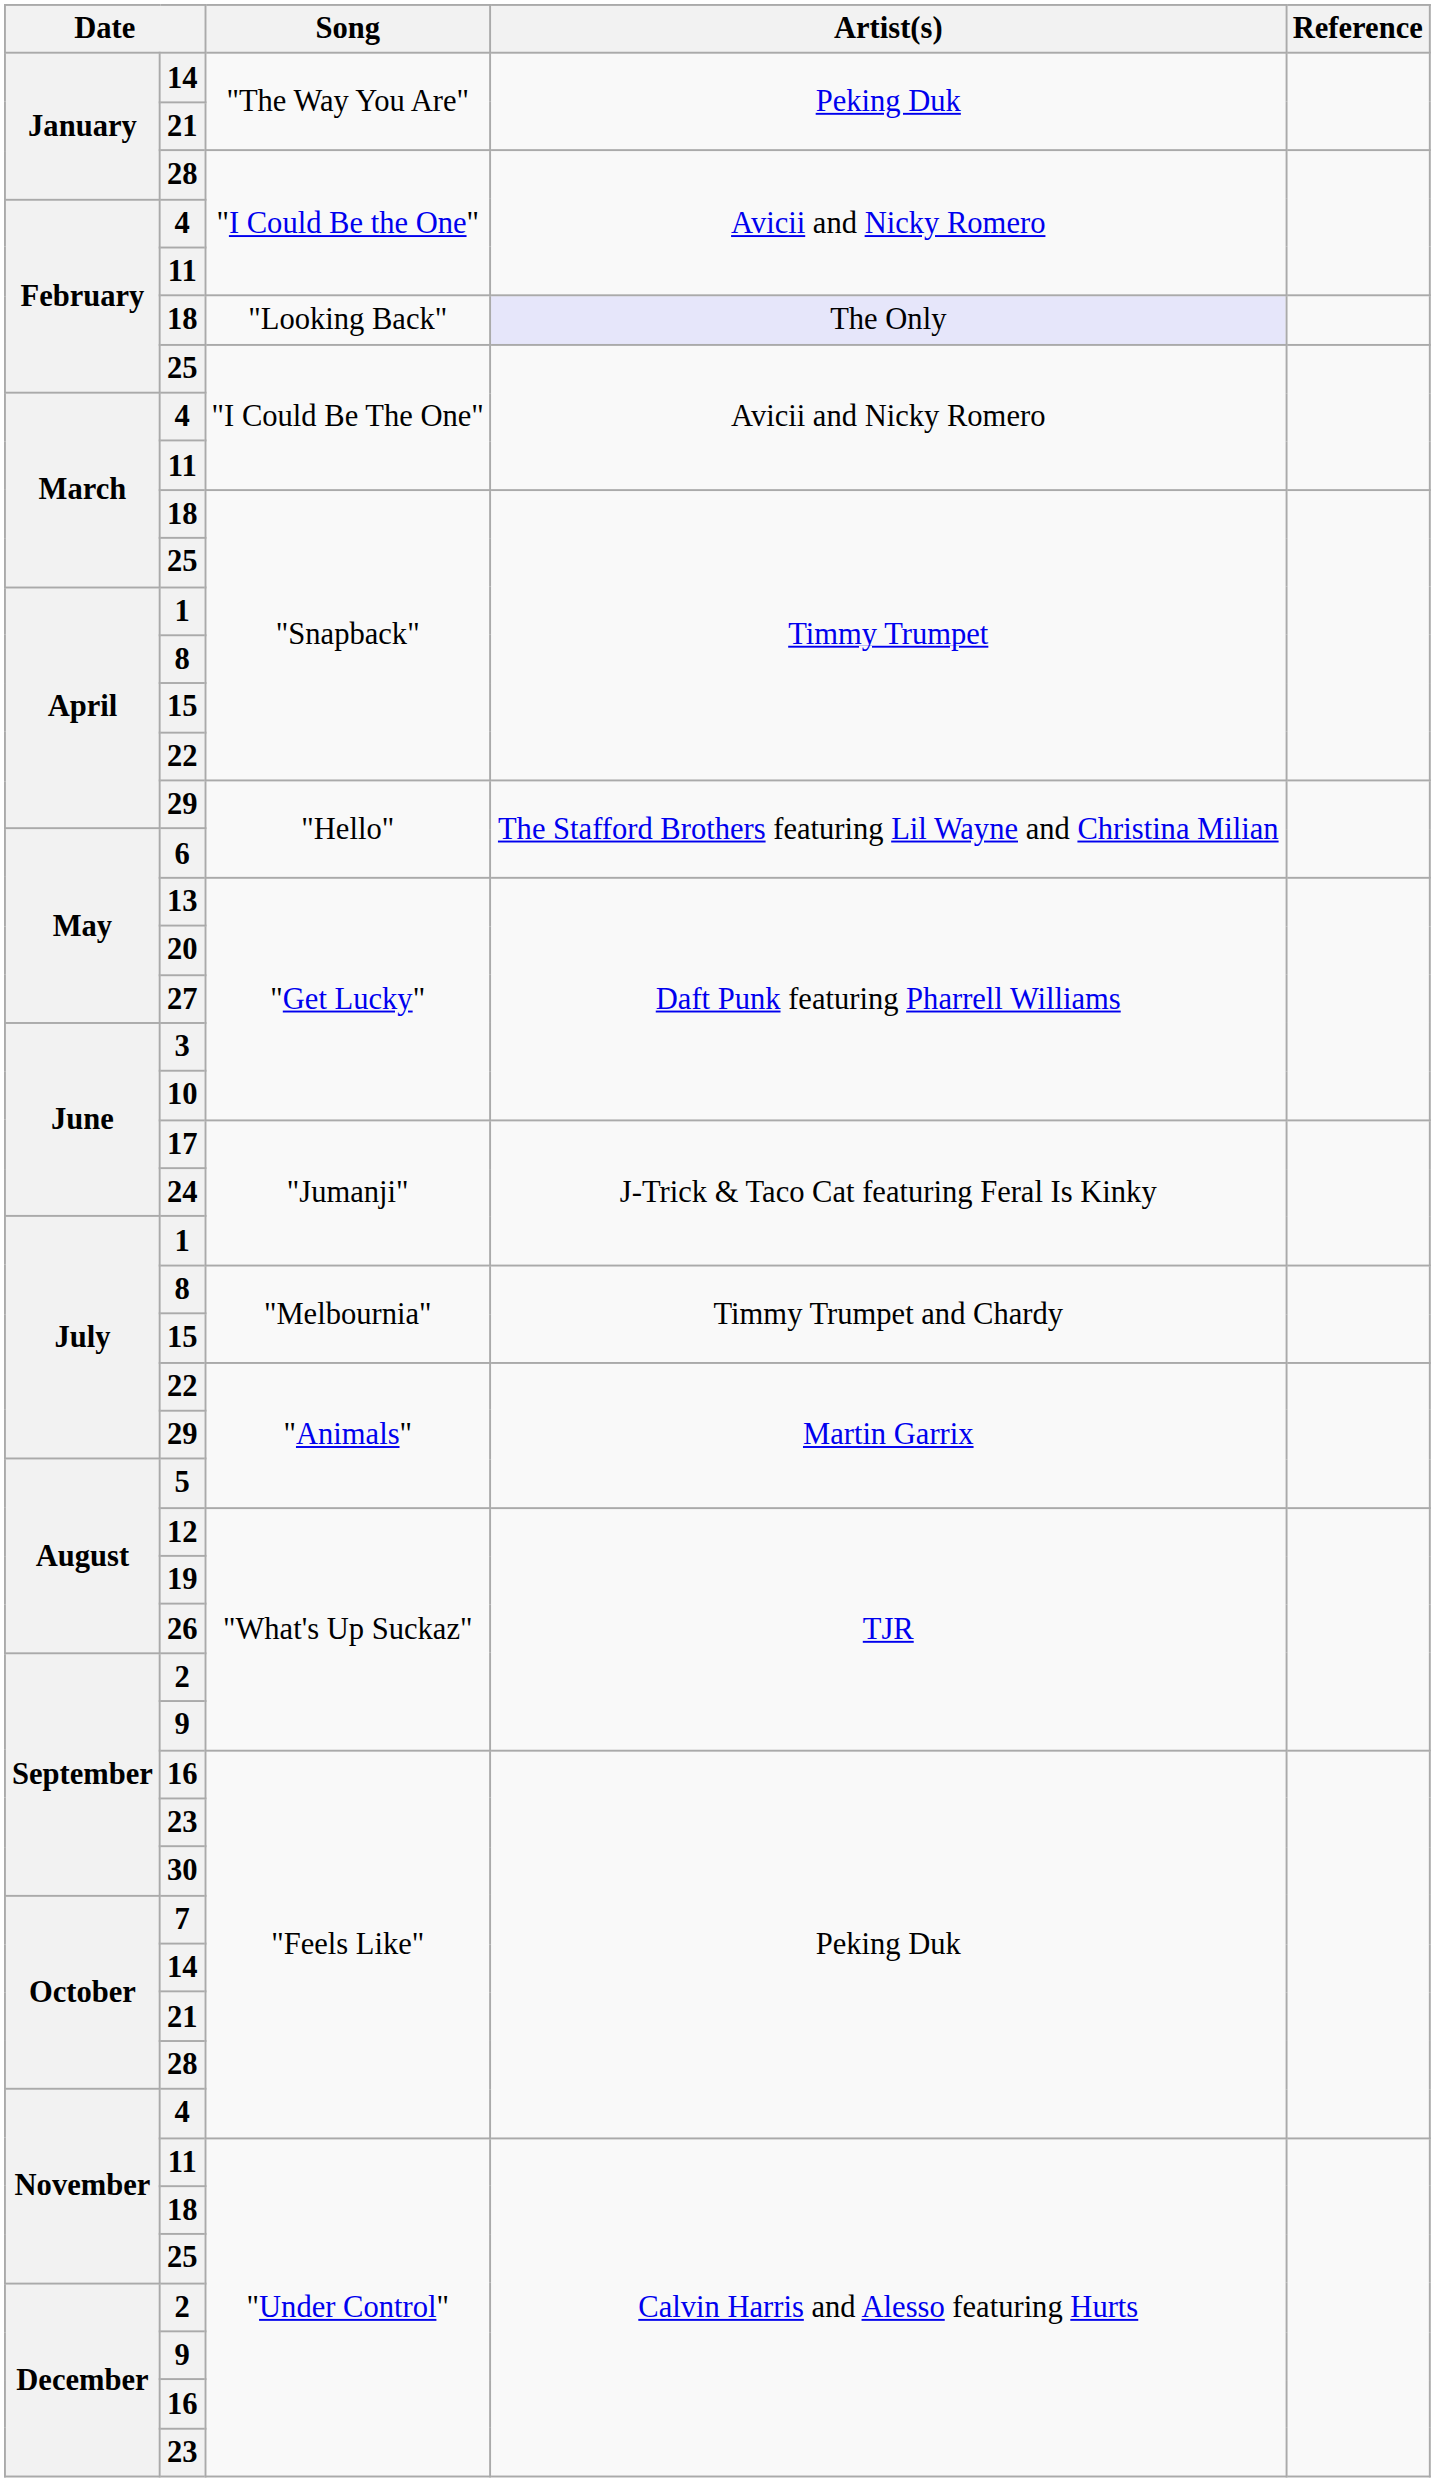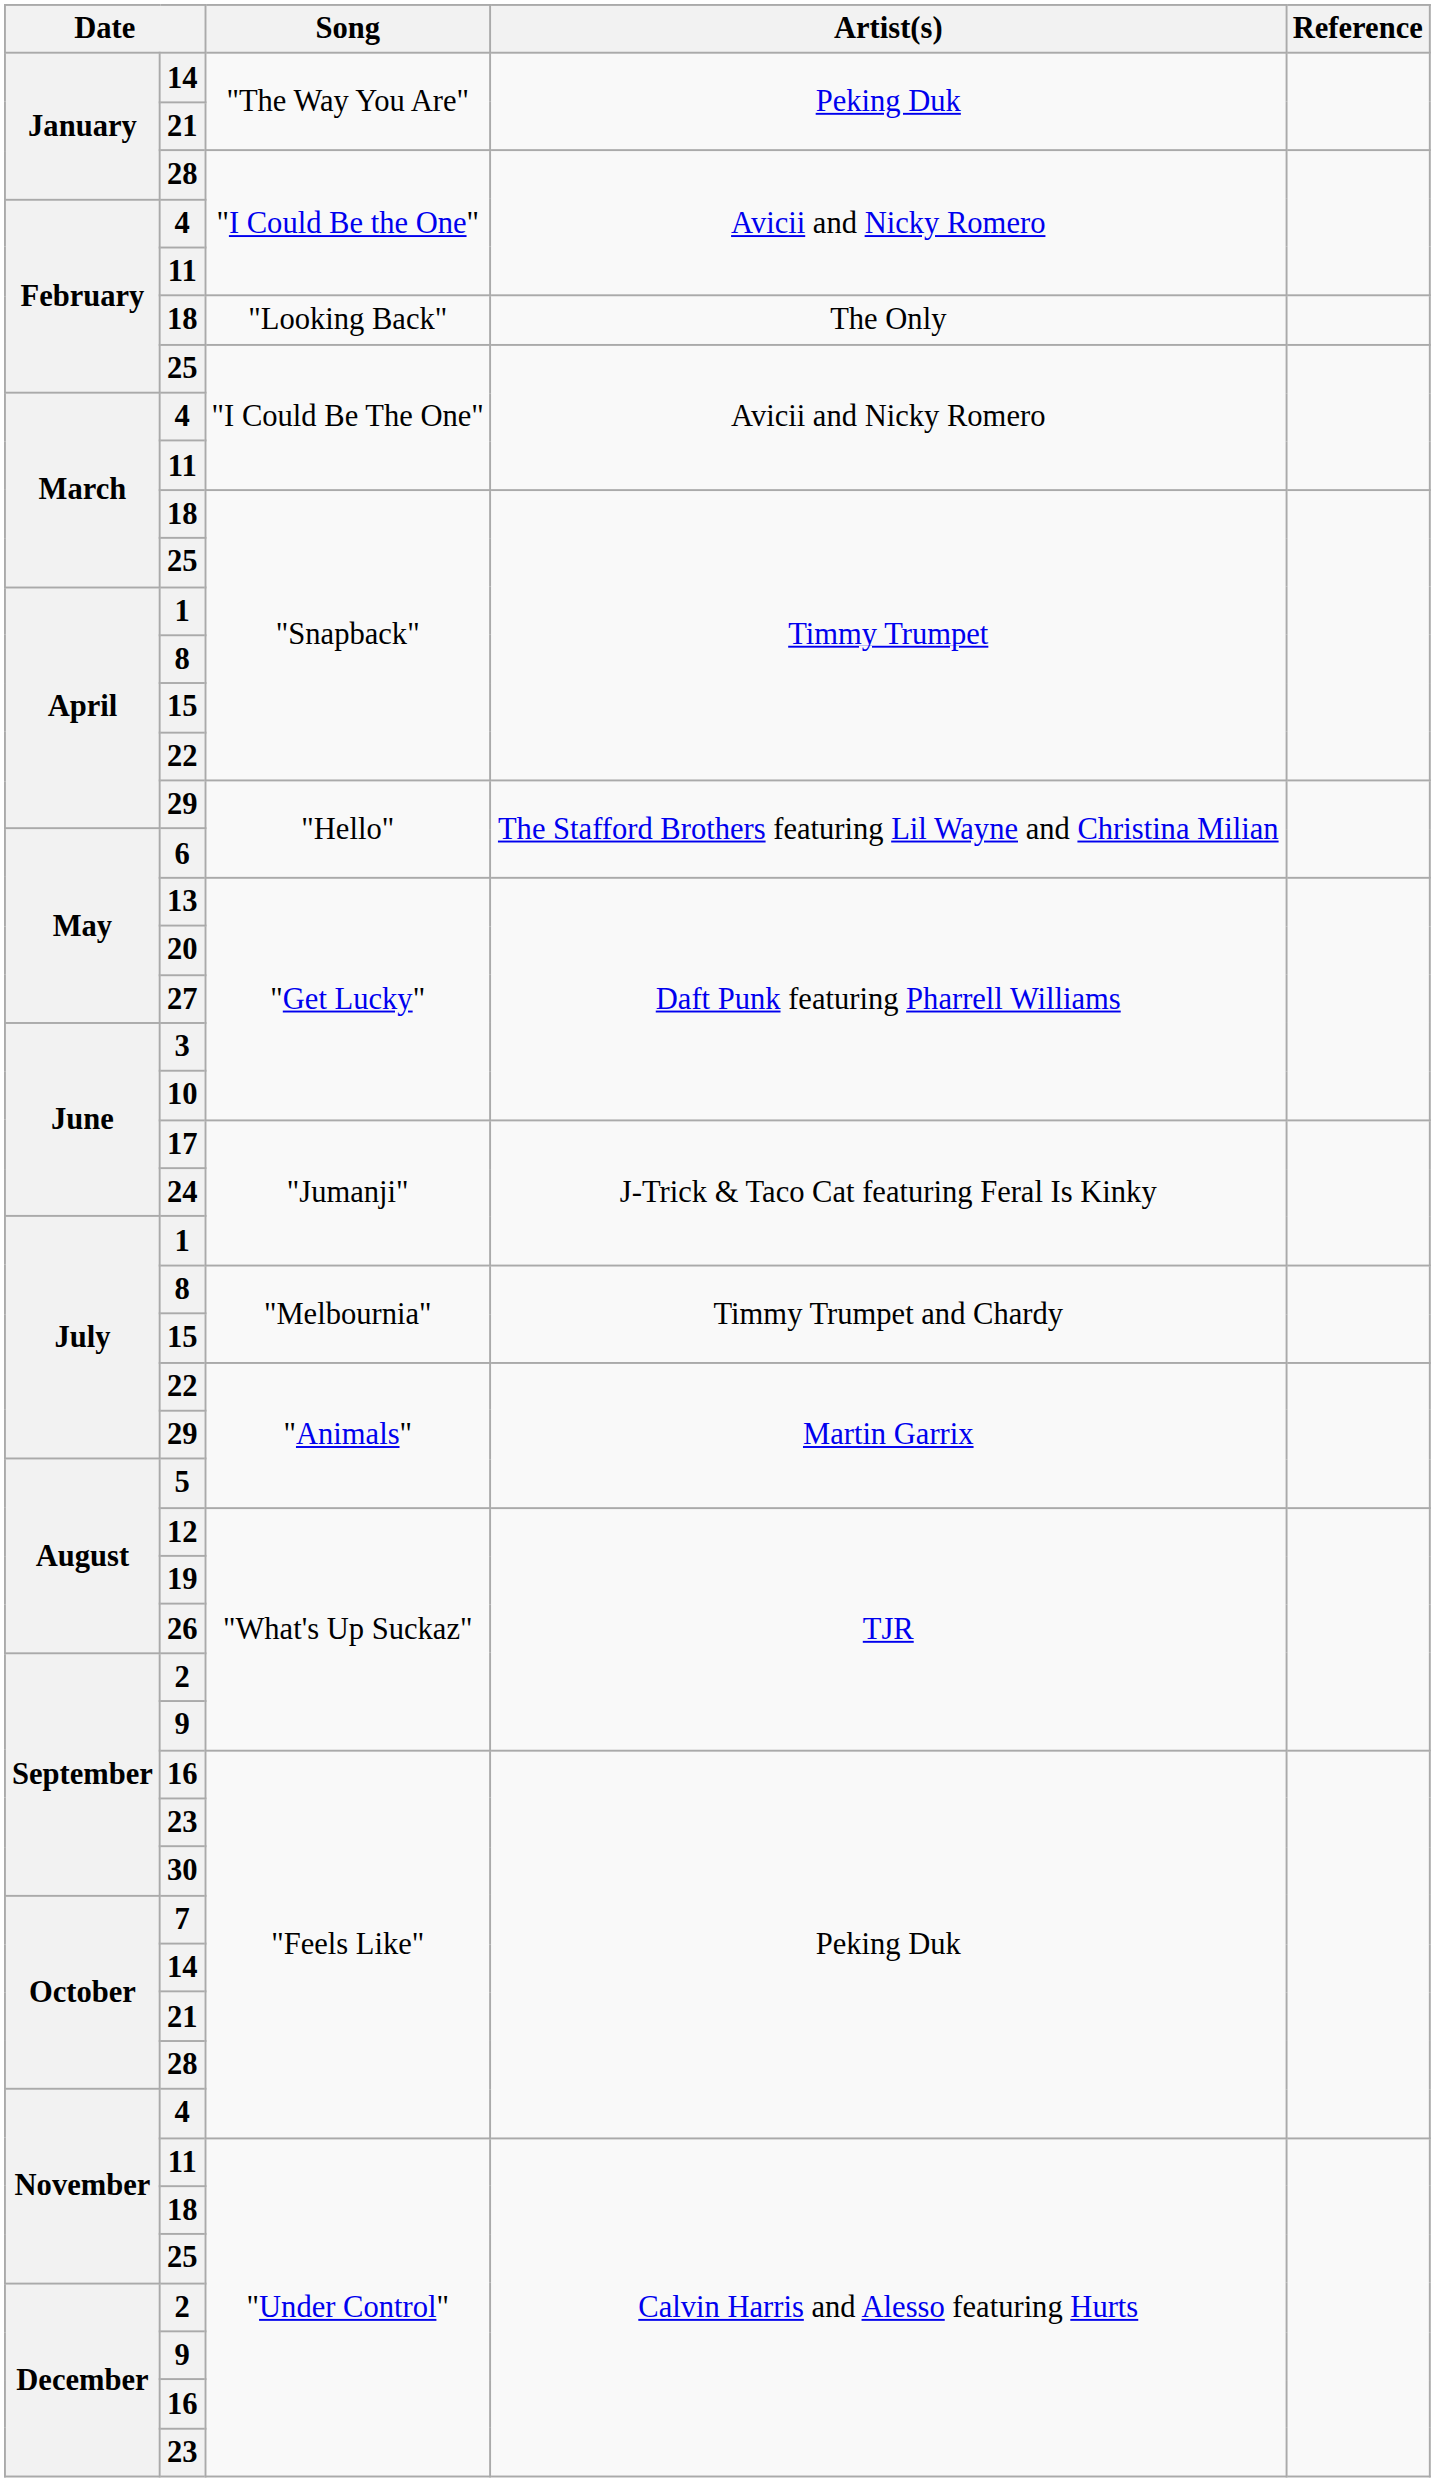(888, 319) lavender background -> (888, 319) no background
